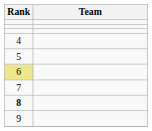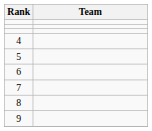(19, 72) khaki background -> (19, 72) no background
(19, 103) bold -> (19, 103) normal
